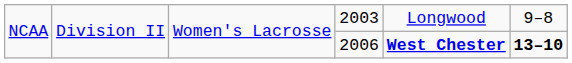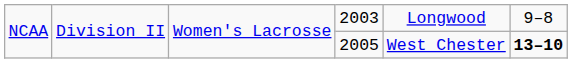(359, 45) 2006 -> (359, 45) 2005
(446, 45) bold -> (446, 45) normal
